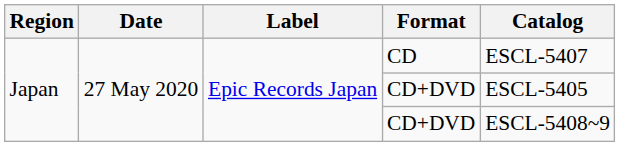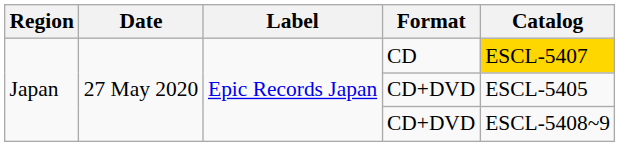(536, 55) no background -> (536, 55) gold background
